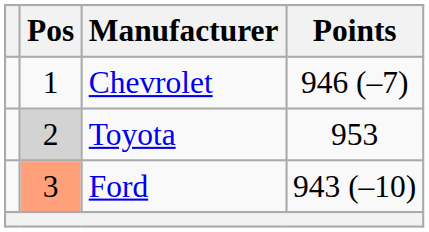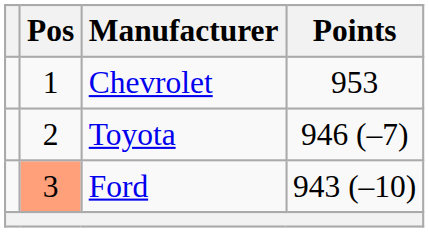(355, 82) 946 (–7) -> (355, 82) 953
(51, 134) lightgrey background -> (51, 134) no background
(355, 134) 953 -> (355, 134) 946 (–7)
